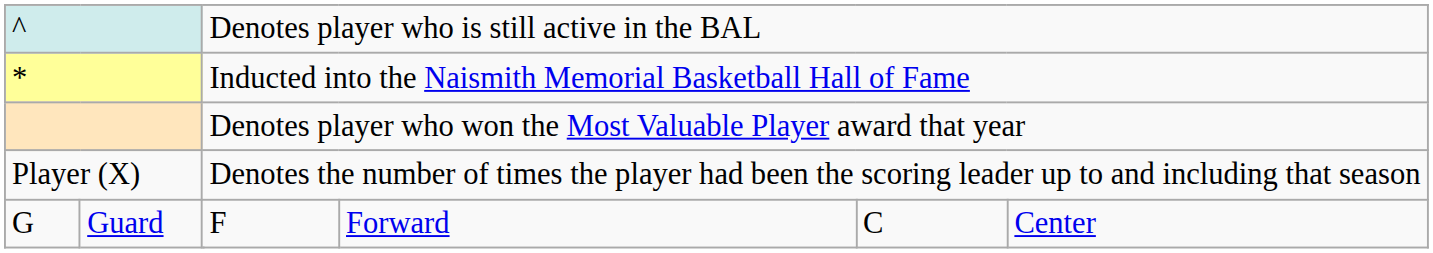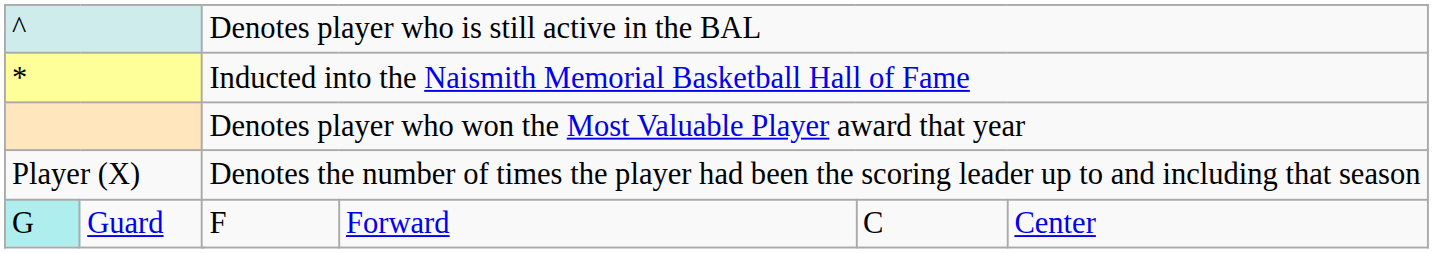(23, 222) no background -> (23, 222) paleturquoise background
